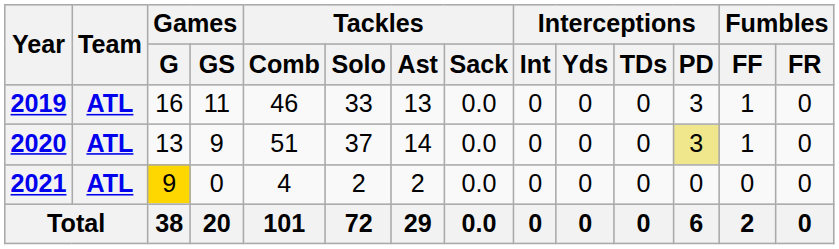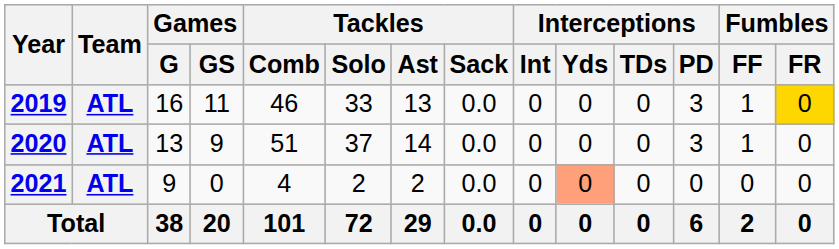(805, 104) no background -> (805, 104) gold background
(696, 143) khaki background -> (696, 143) no background
(169, 183) gold background -> (169, 183) no background
(585, 183) no background -> (585, 183) lightsalmon background
